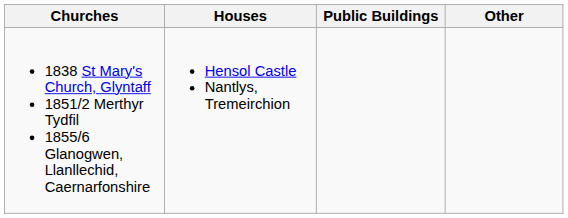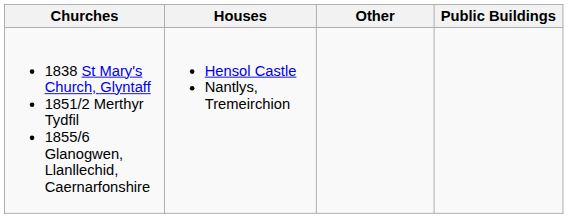columns swapped: (381, 16) <-> (504, 16)
